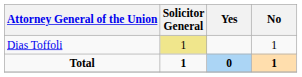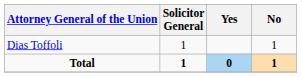(183, 44) khaki background -> (183, 44) no background
